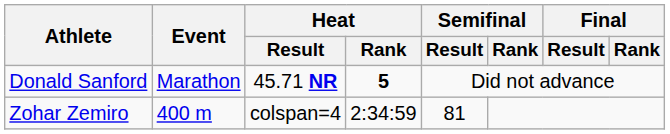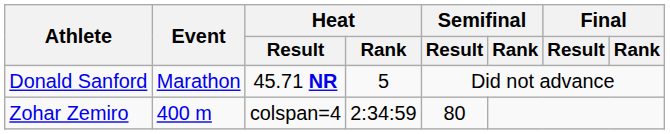(383, 82) bold -> (383, 82) normal
(454, 113) 81 -> (454, 113) 80
